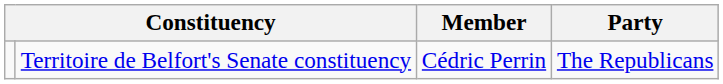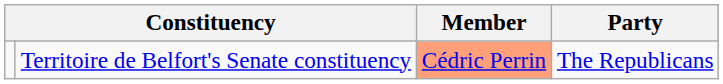(484, 59) no background -> (484, 59) lightsalmon background
